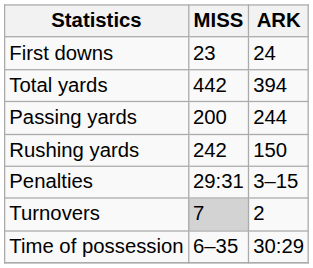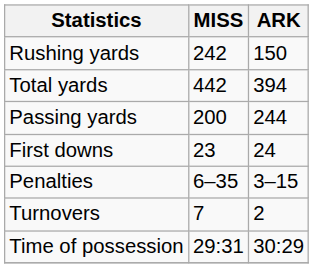rows swapped: (61, 53) <-> (74, 149)
(218, 182) 29:31 -> (216, 182) 6–35
(199, 214) lightgrey background -> (199, 214) no background
(216, 246) 6–35 -> (218, 246) 29:31
